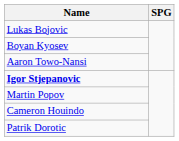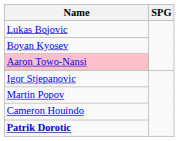(47, 62) no background -> (47, 62) pink background
(44, 78) bold -> (41, 78) normal
(36, 128) normal -> (39, 128) bold
